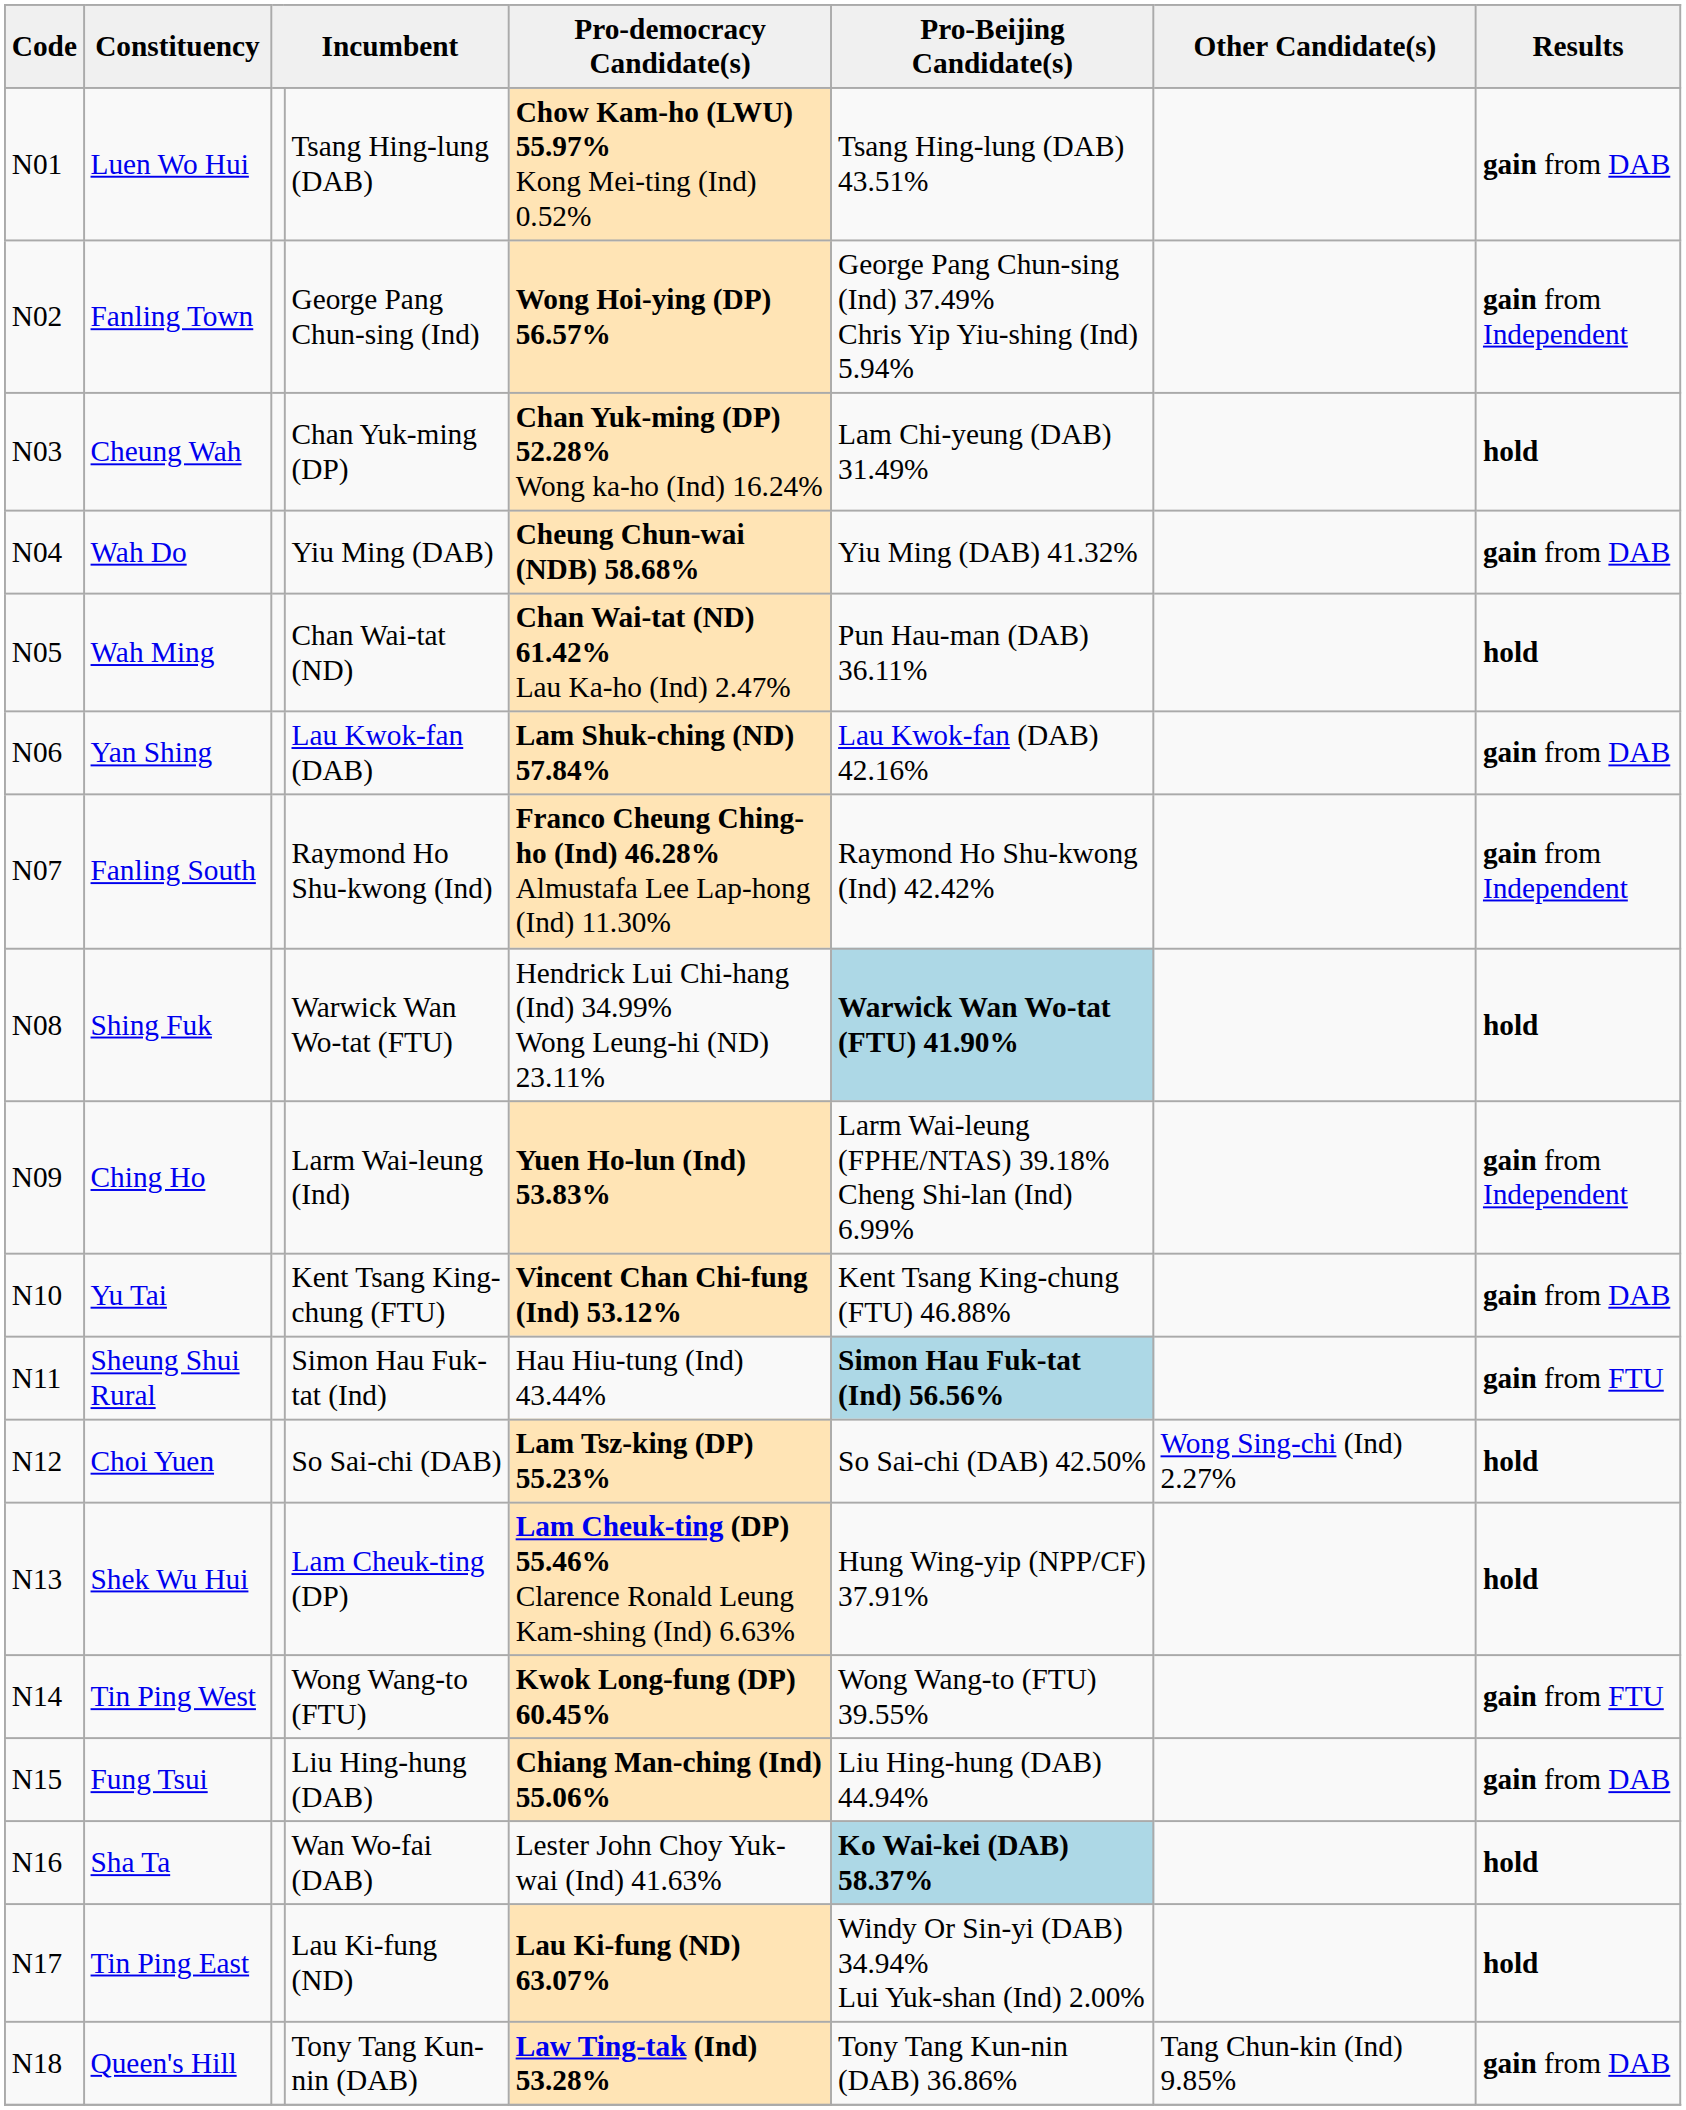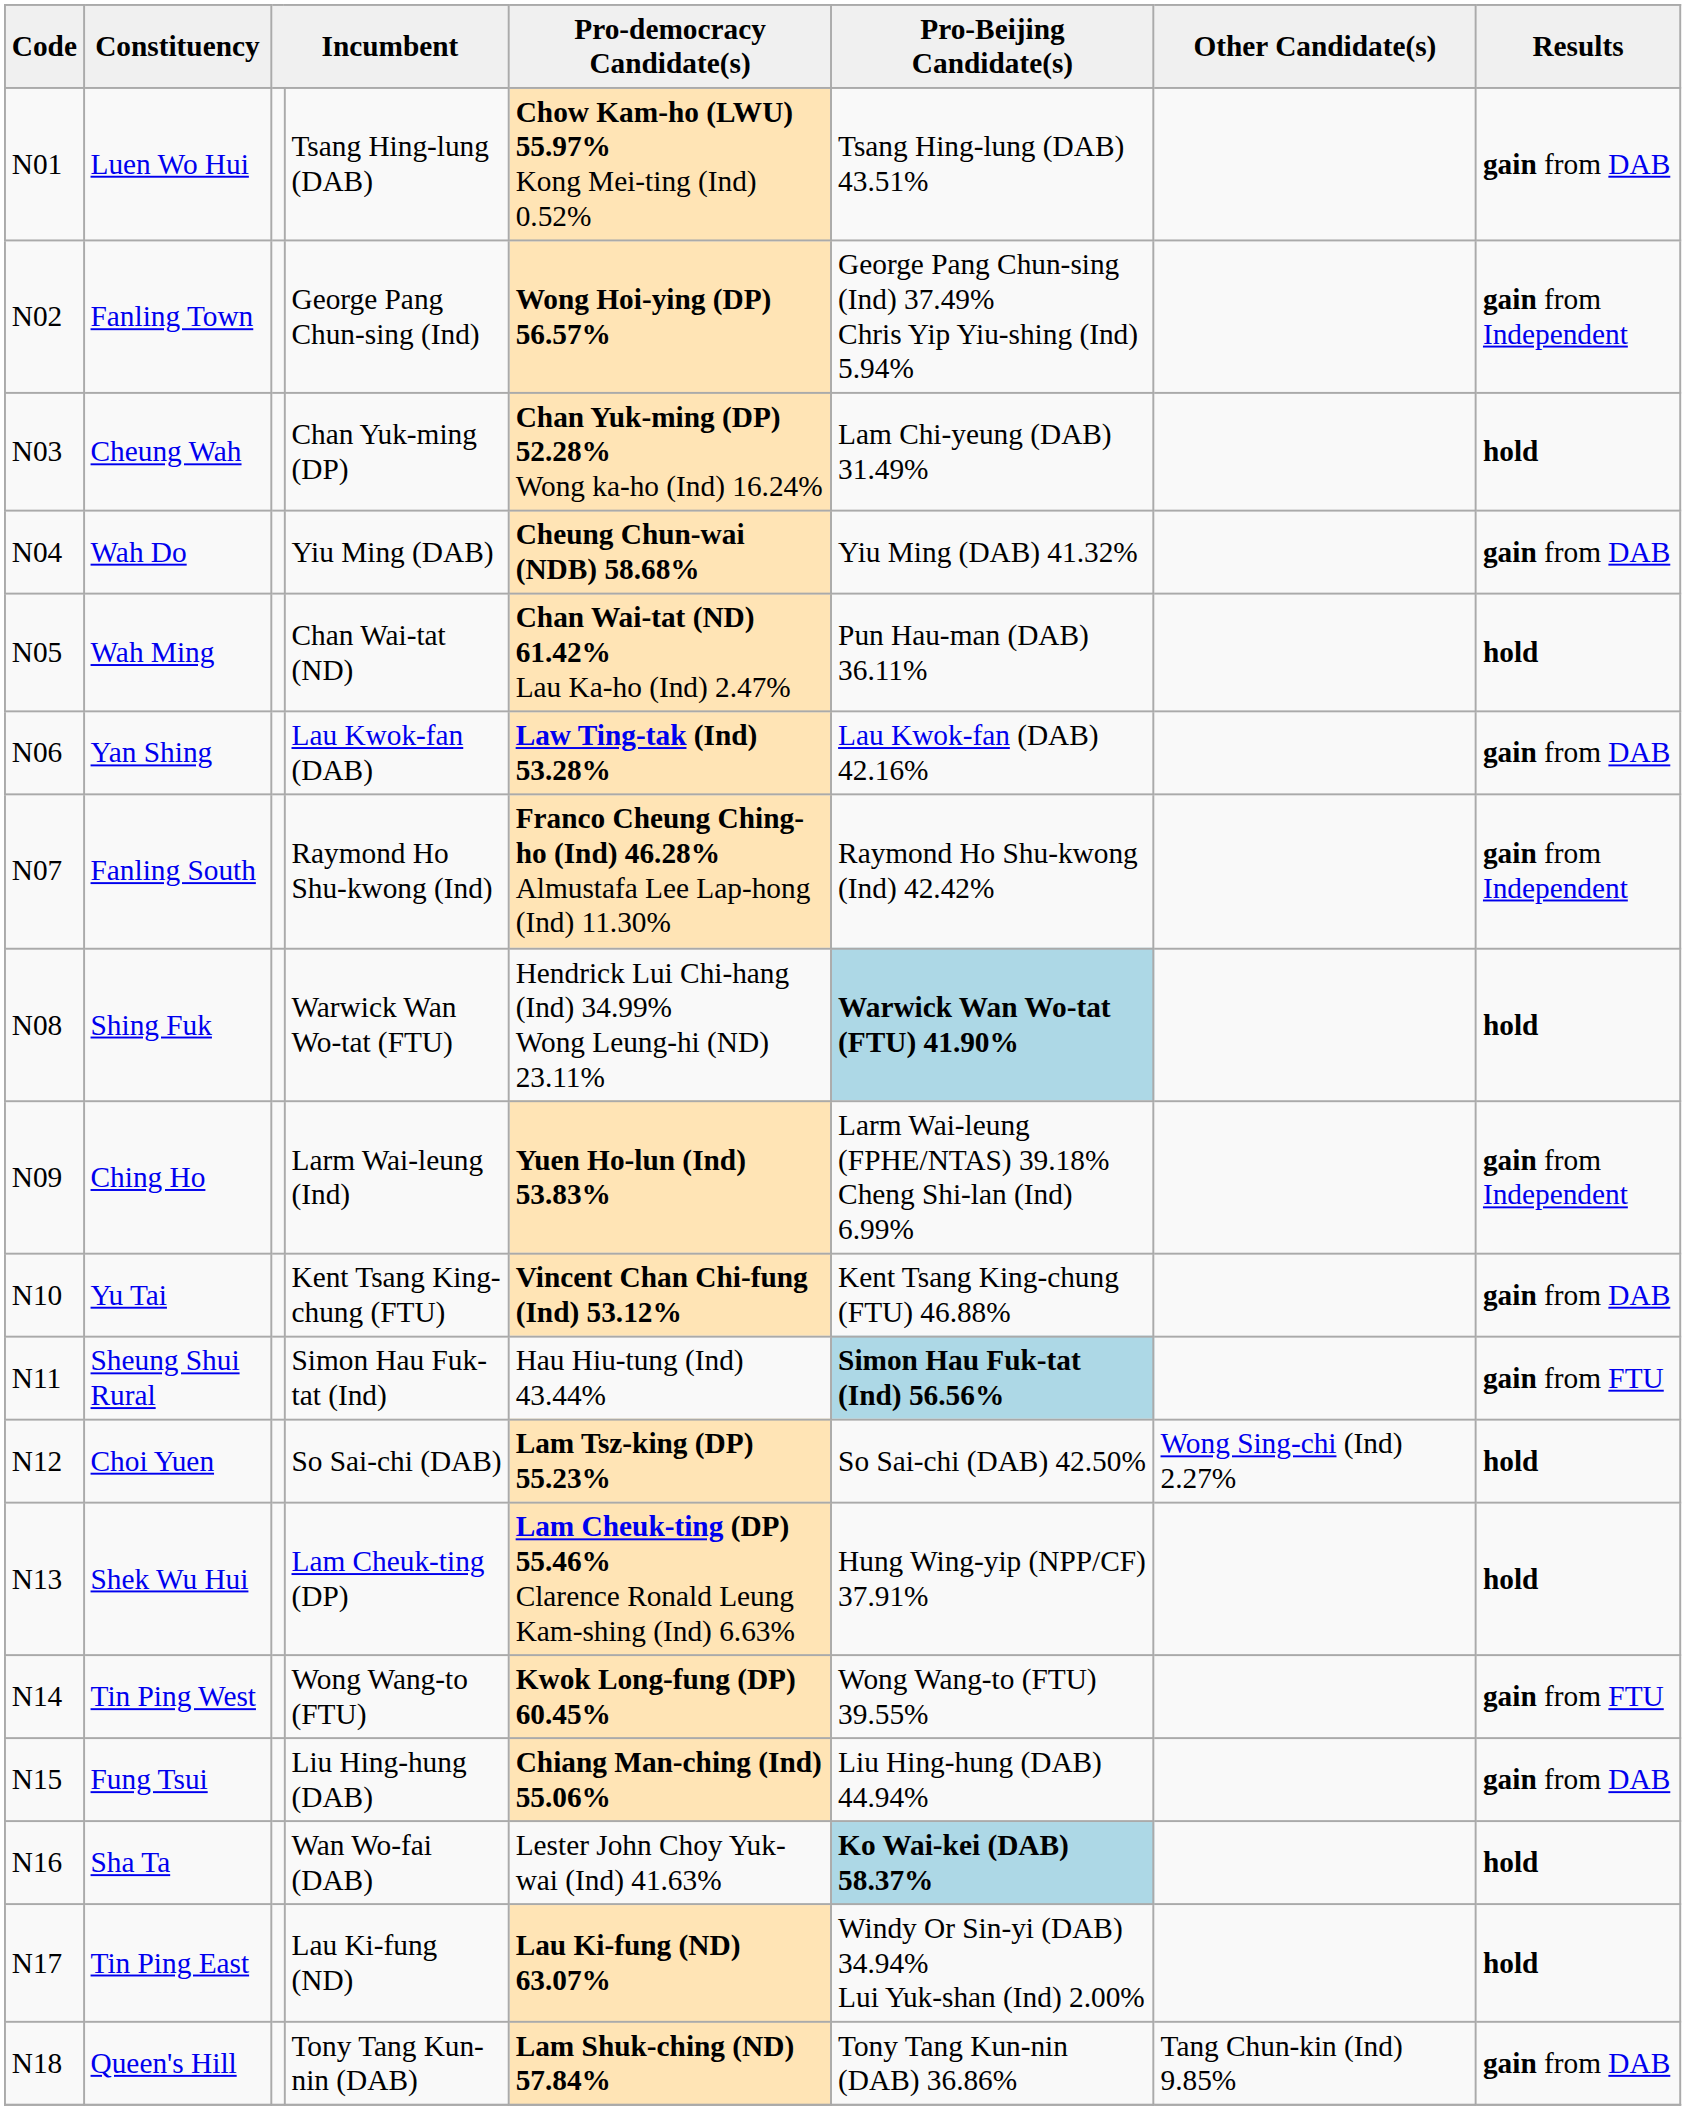(655, 753) Lam Shuk-ching (ND) 57.84% -> (636, 753) Law Ting-tak (Ind) 53.28%
(636, 2063) Law Ting-tak (Ind) 53.28% -> (655, 2063) Lam Shuk-ching (ND) 57.84%
